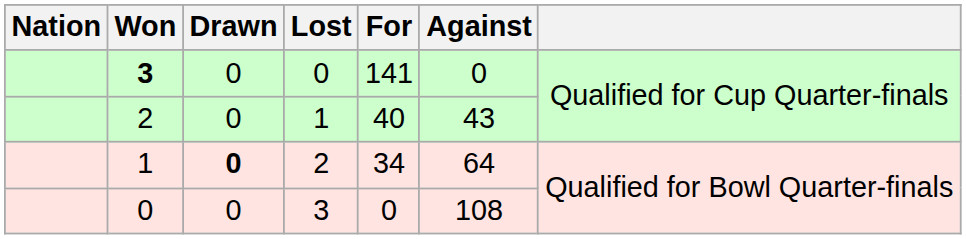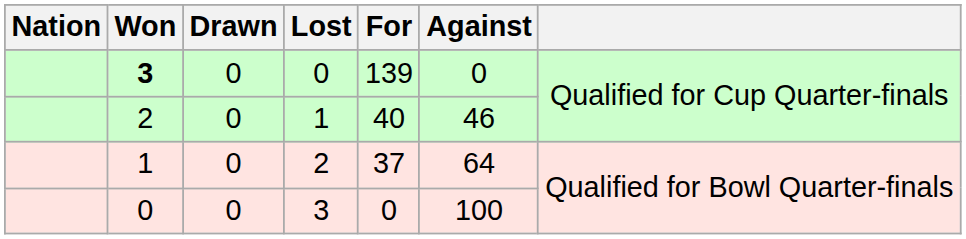(389, 73) 141 -> (389, 73) 139
(479, 118) 43 -> (479, 118) 46
(234, 164) bold -> (234, 164) normal
(389, 164) 34 -> (389, 164) 37
(479, 210) 108 -> (479, 210) 100
